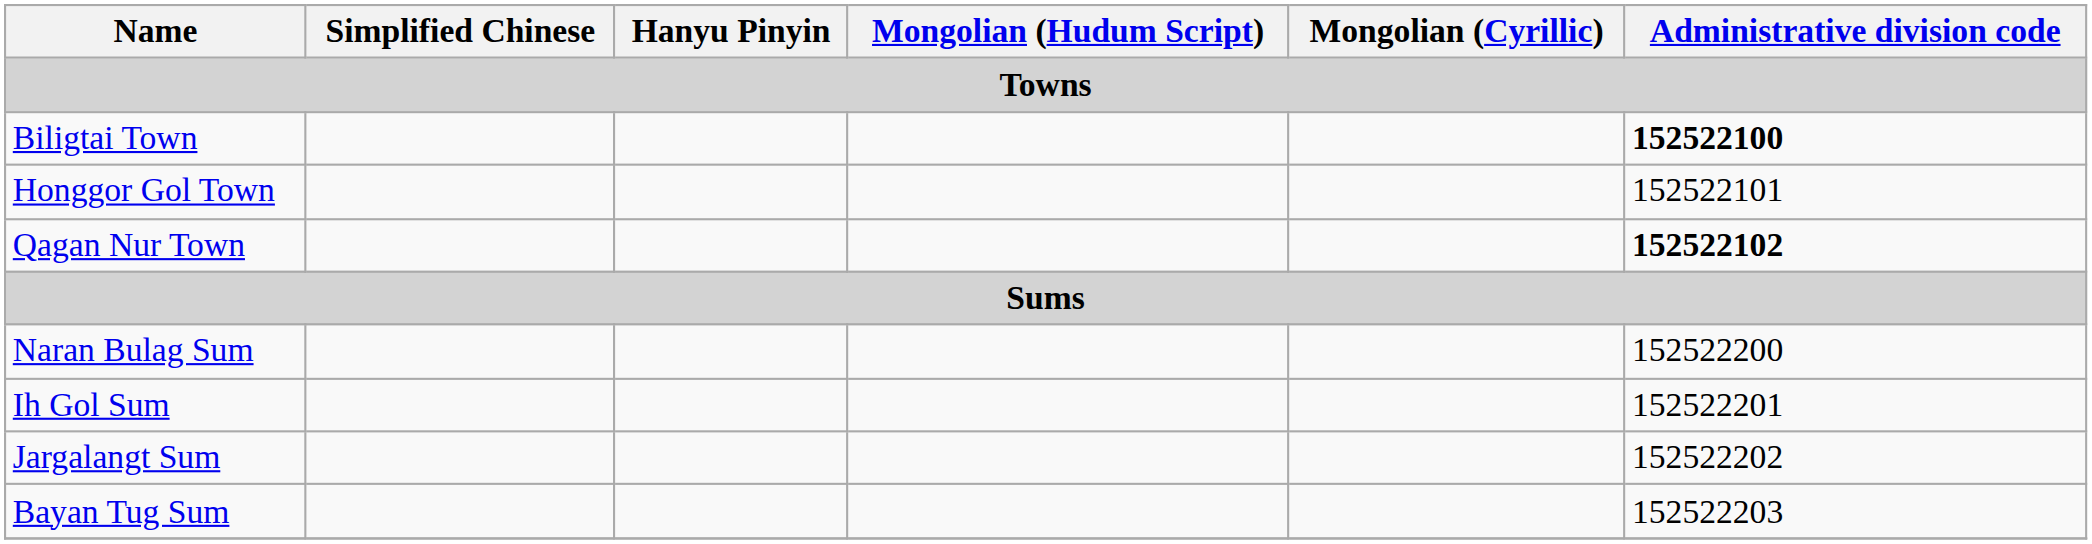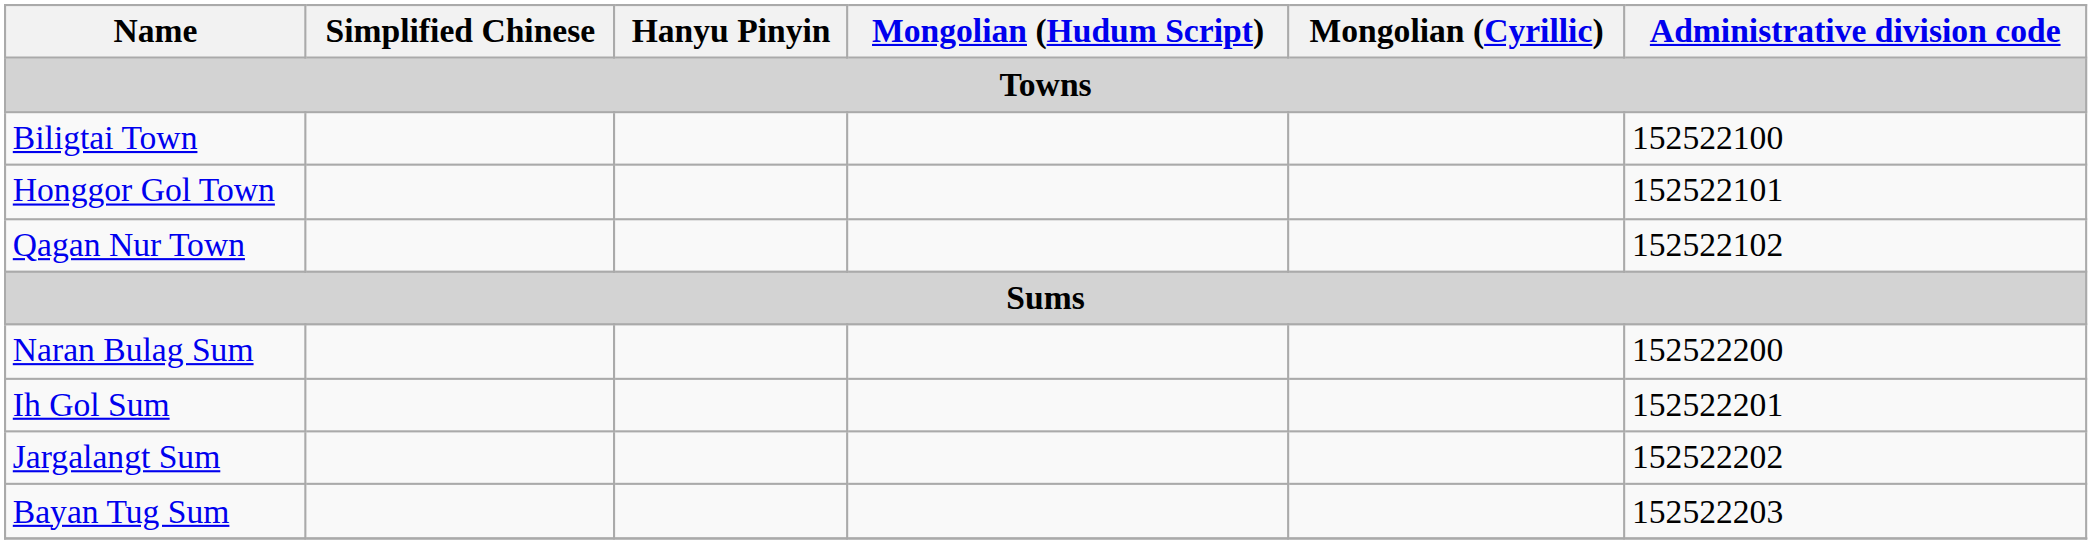(1708, 137) bold -> (1708, 137) normal
(1708, 244) bold -> (1708, 244) normal
